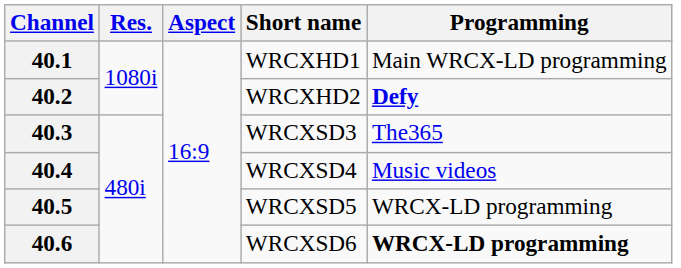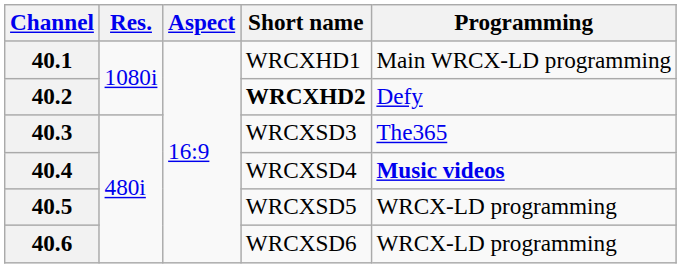(303, 96) normal -> (306, 96) bold
(395, 96) bold -> (400, 96) normal
(434, 170) normal -> (441, 170) bold
(500, 243) bold -> (497, 243) normal
